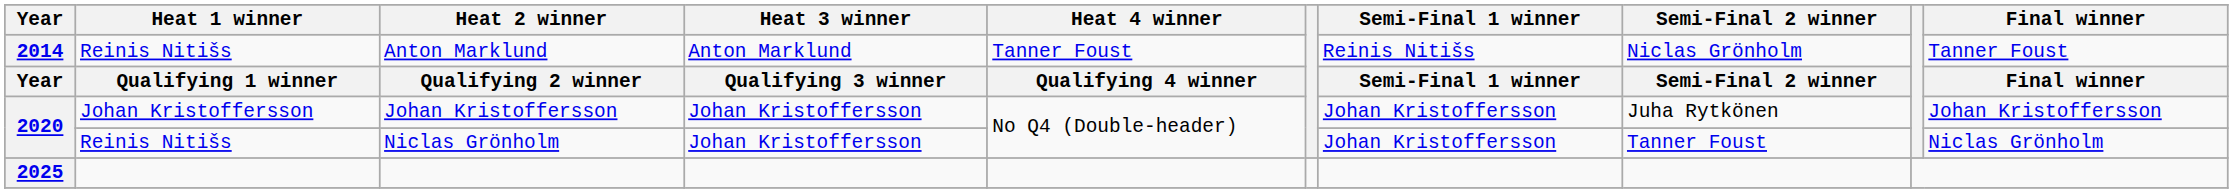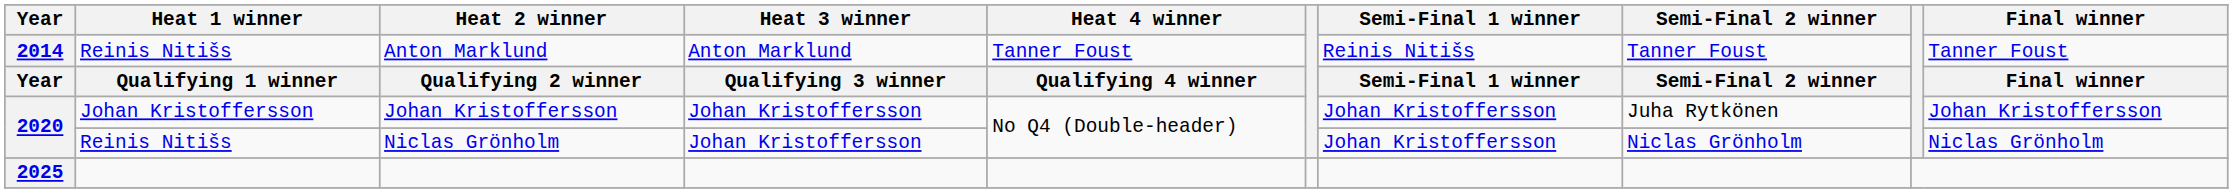(1714, 51) Niclas Grönholm -> (1697, 51) Tanner Foust
(1697, 143) Tanner Foust -> (1714, 143) Niclas Grönholm
